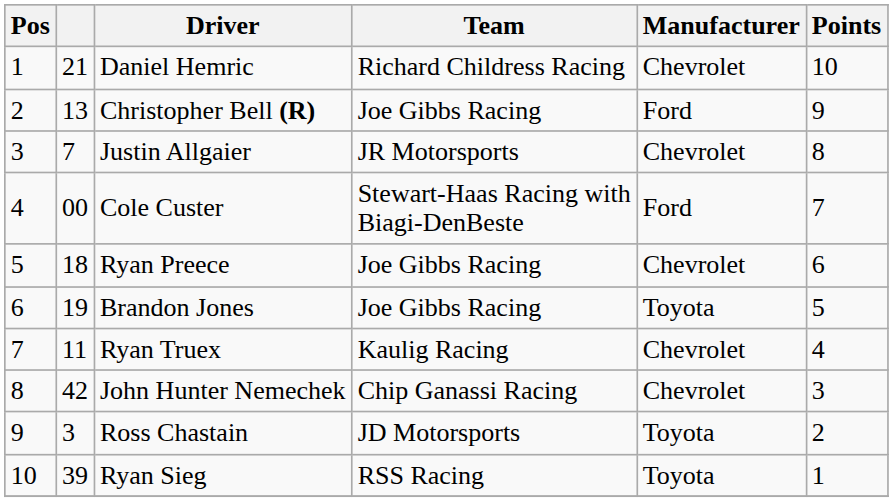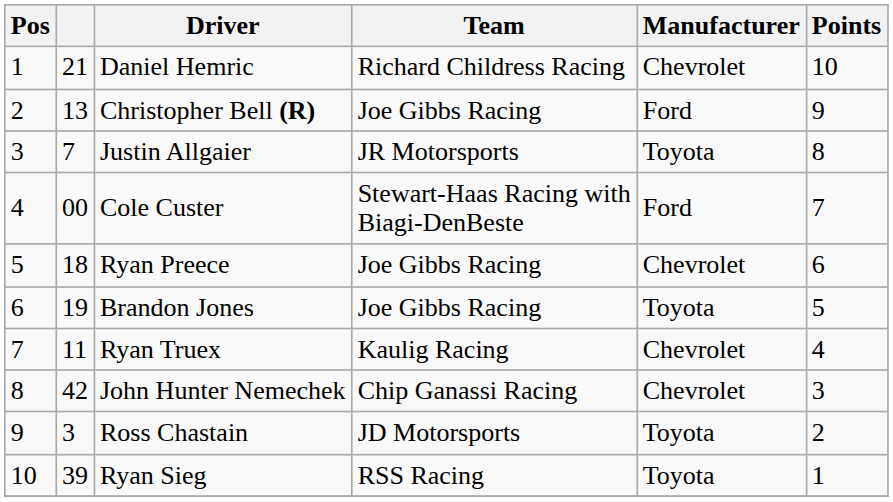(694, 150) Chevrolet -> (679, 150) Toyota
